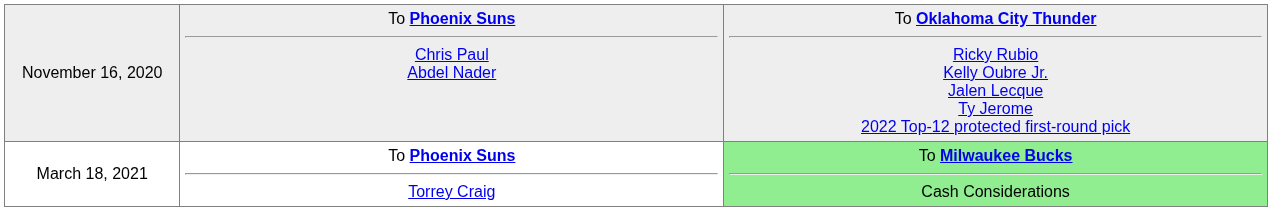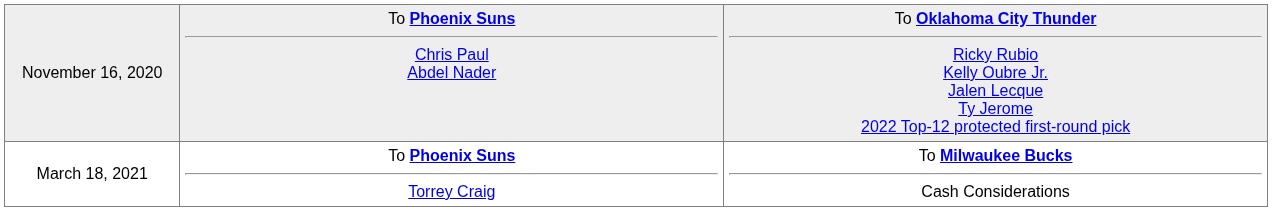(996, 174) lightgreen background -> (996, 174) no background
